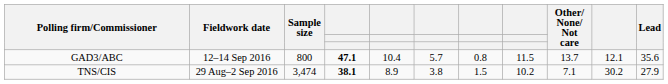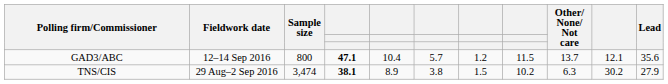(481, 57) 0.8 -> (481, 57) 1.2
(569, 72) 7.1 -> (569, 72) 6.3
